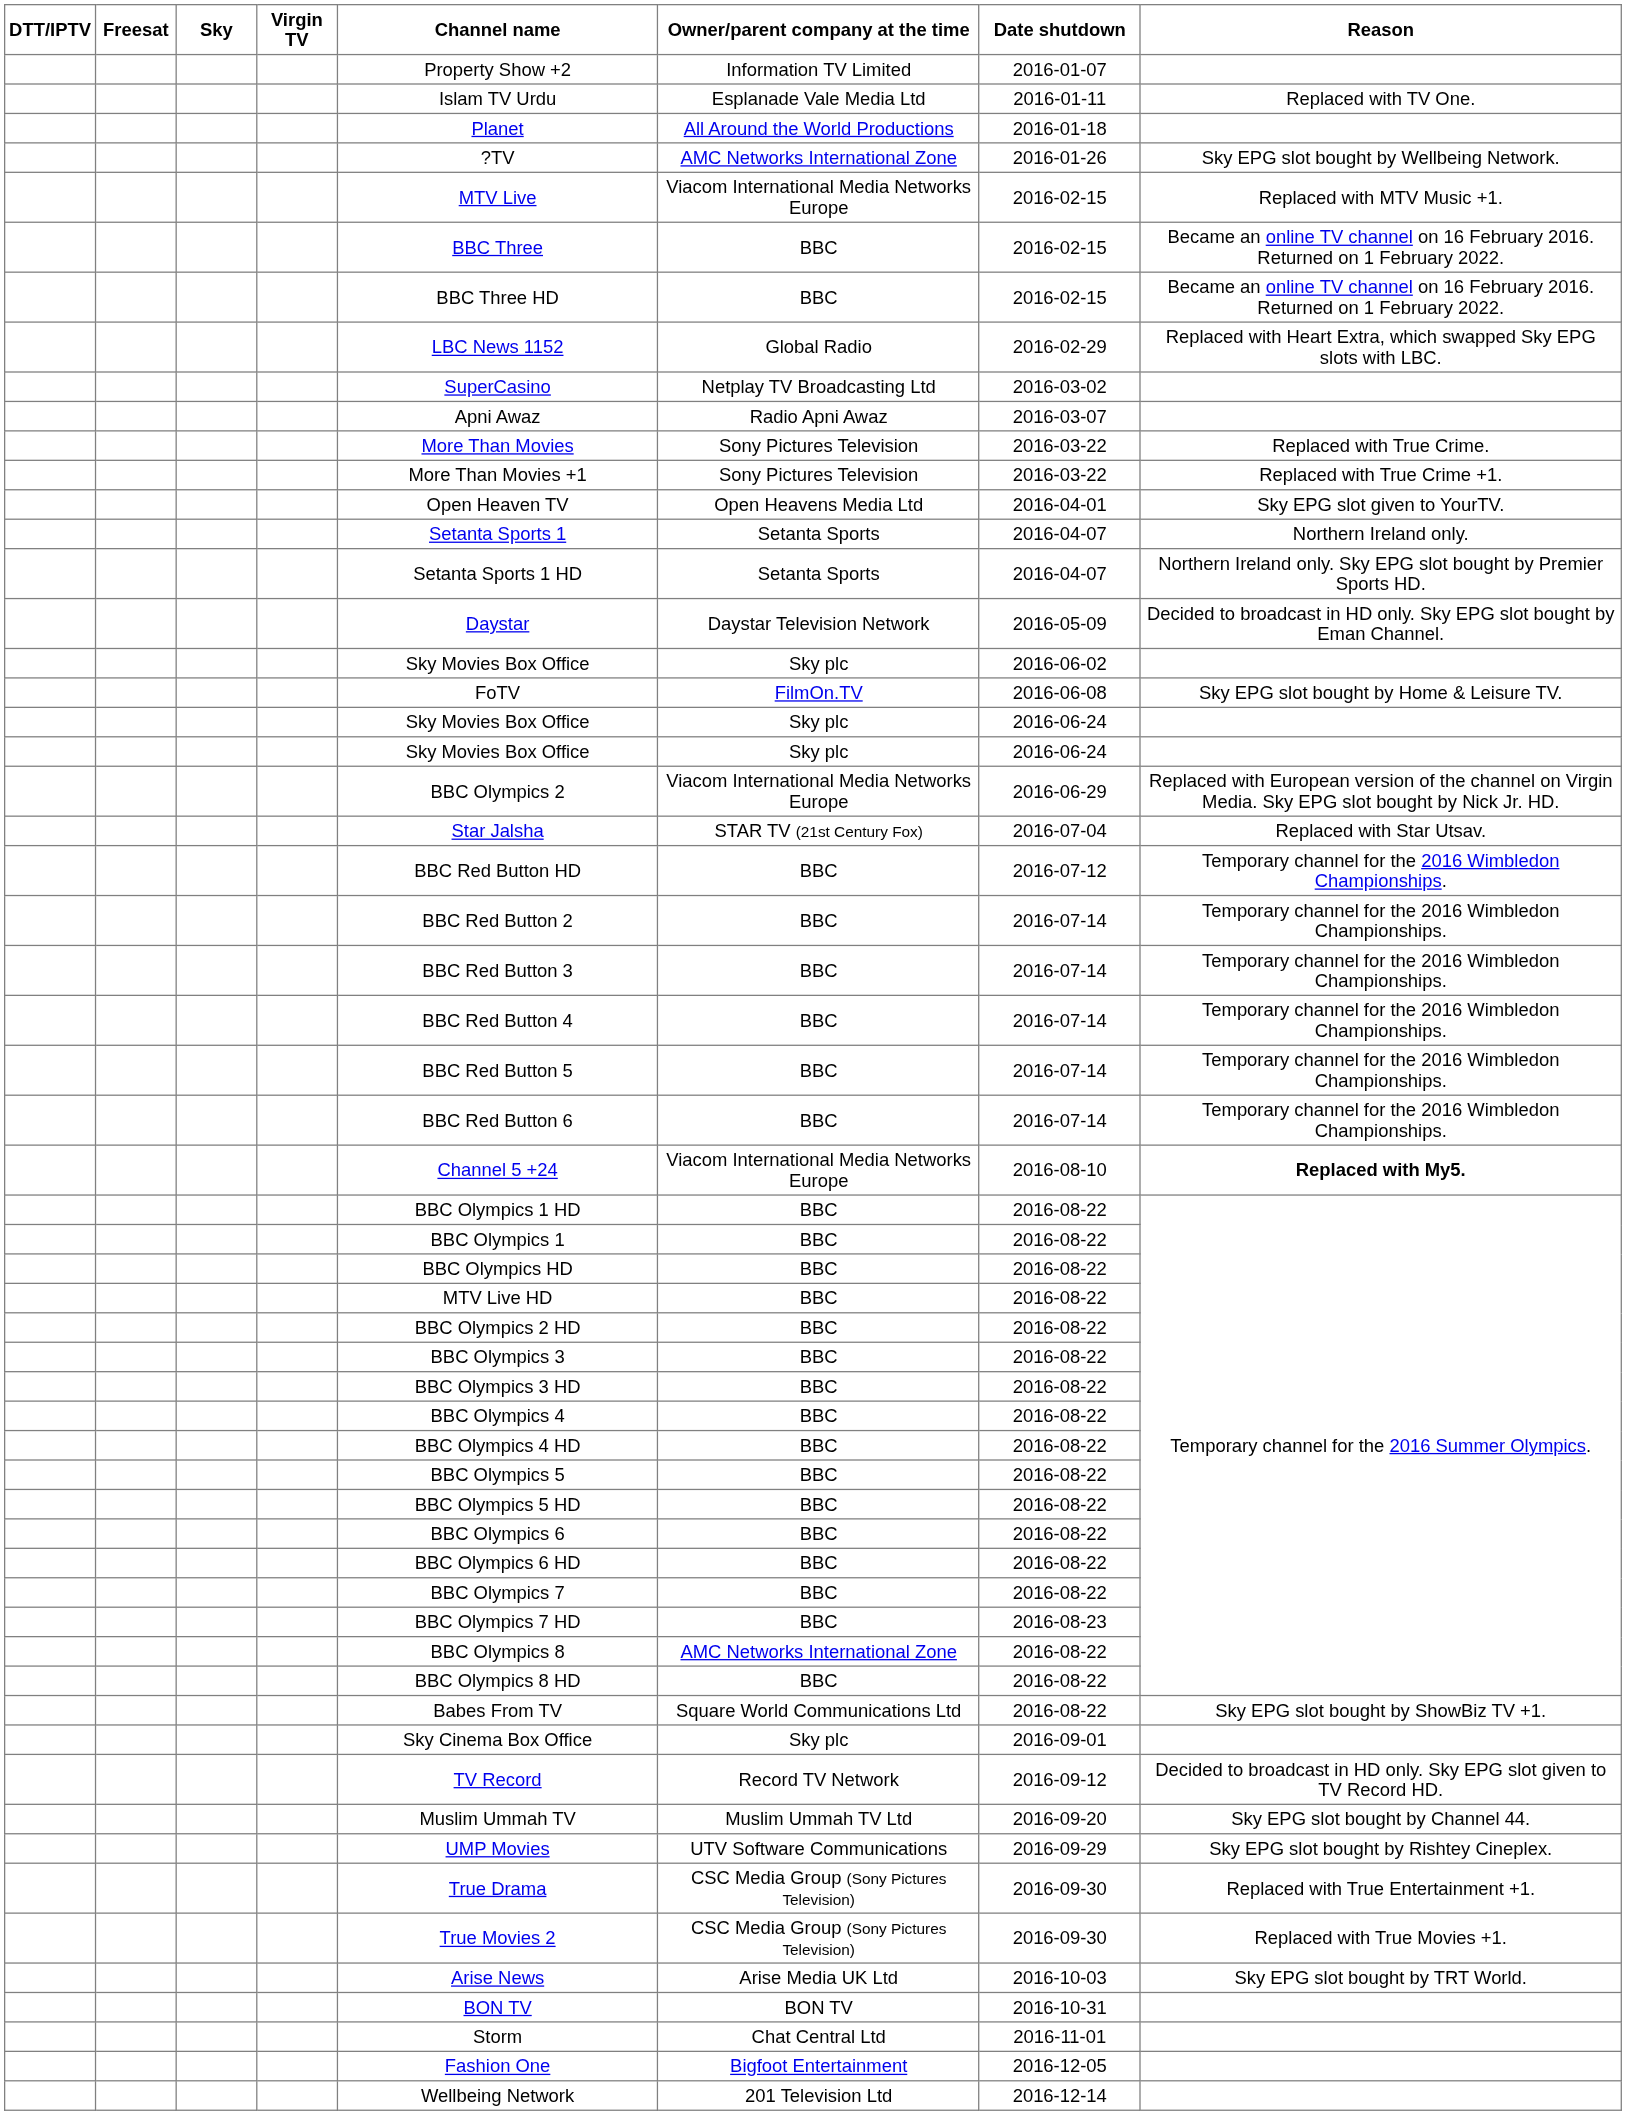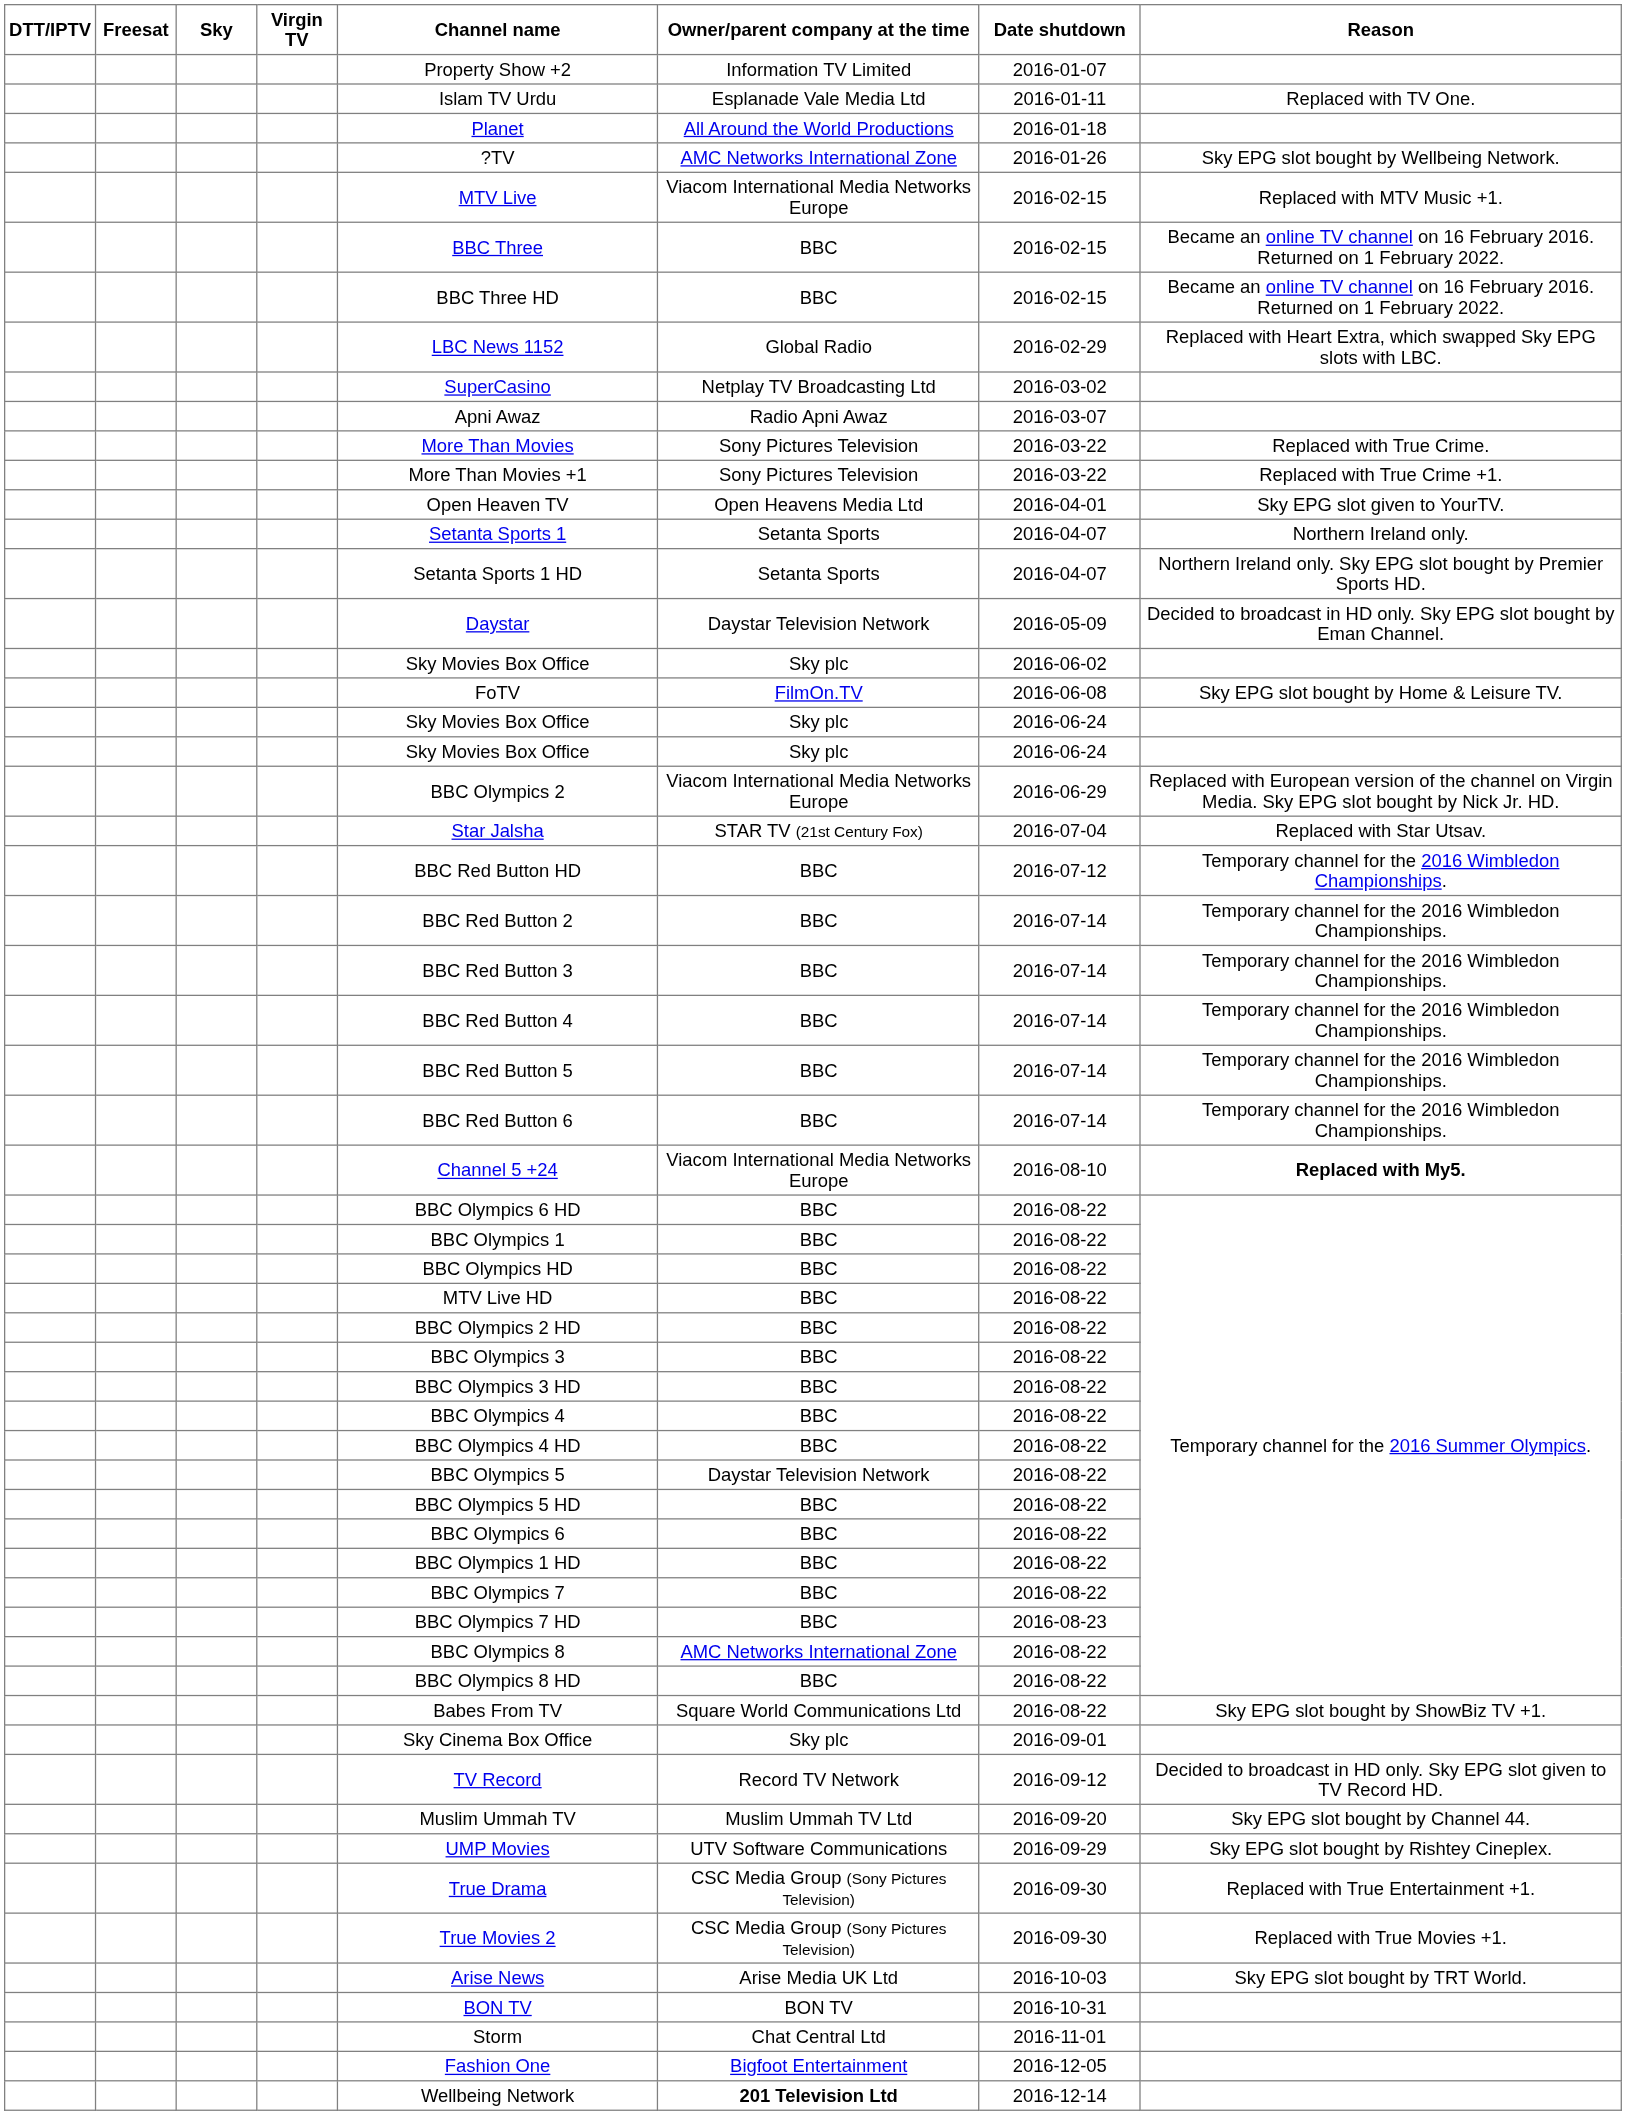(498, 1210) BBC Olympics 1 HD -> (498, 1210) BBC Olympics 6 HD
(819, 1475) BBC -> (819, 1475) Daystar Television Network
(498, 1563) BBC Olympics 6 HD -> (498, 1563) BBC Olympics 1 HD
(819, 2096) normal -> (819, 2096) bold
